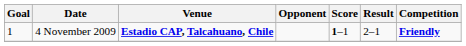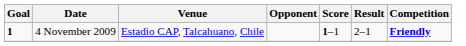(10, 31) normal -> (10, 31) bold
(197, 31) bold -> (193, 31) normal
